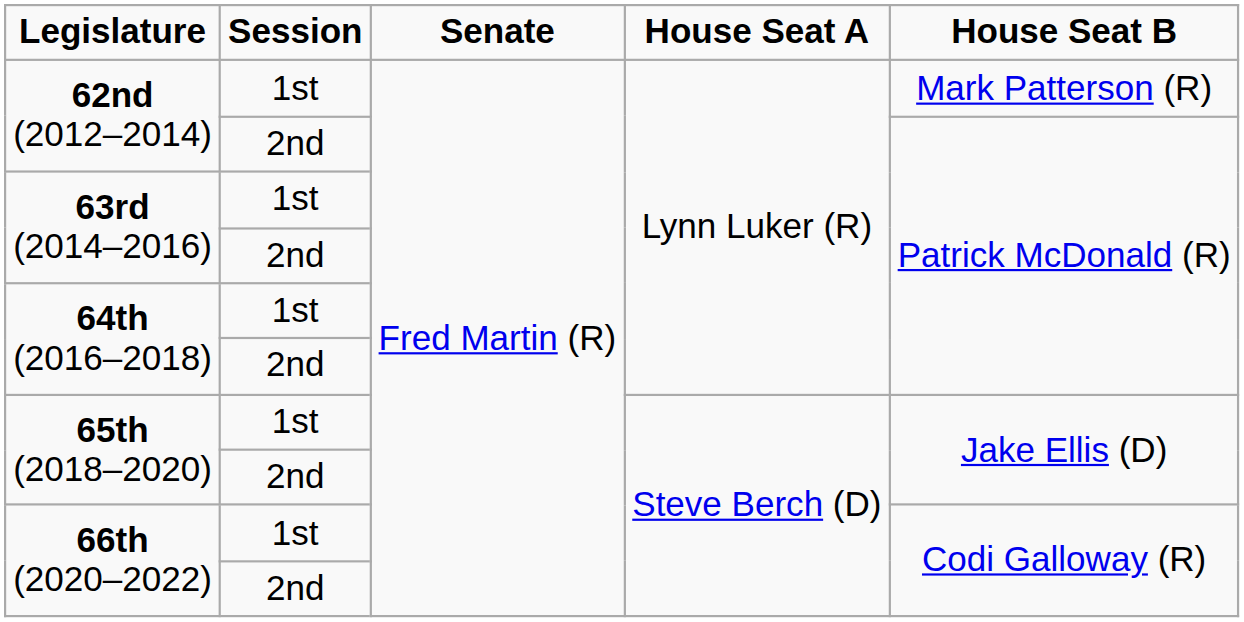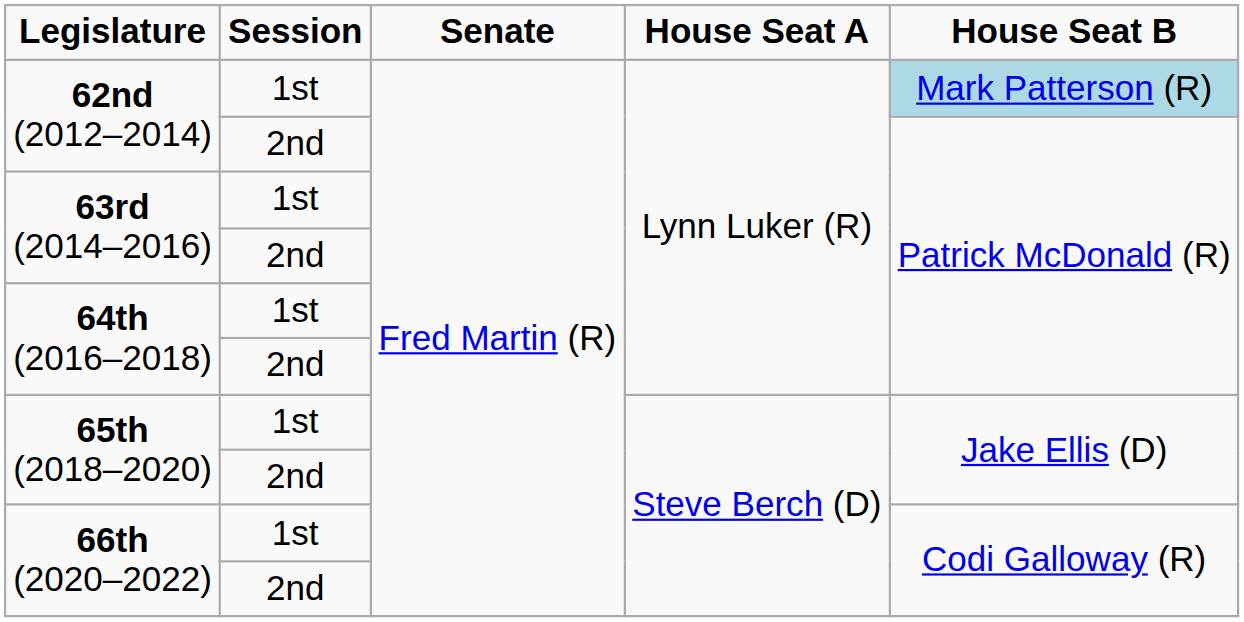(1064, 87) no background -> (1064, 87) lightblue background
